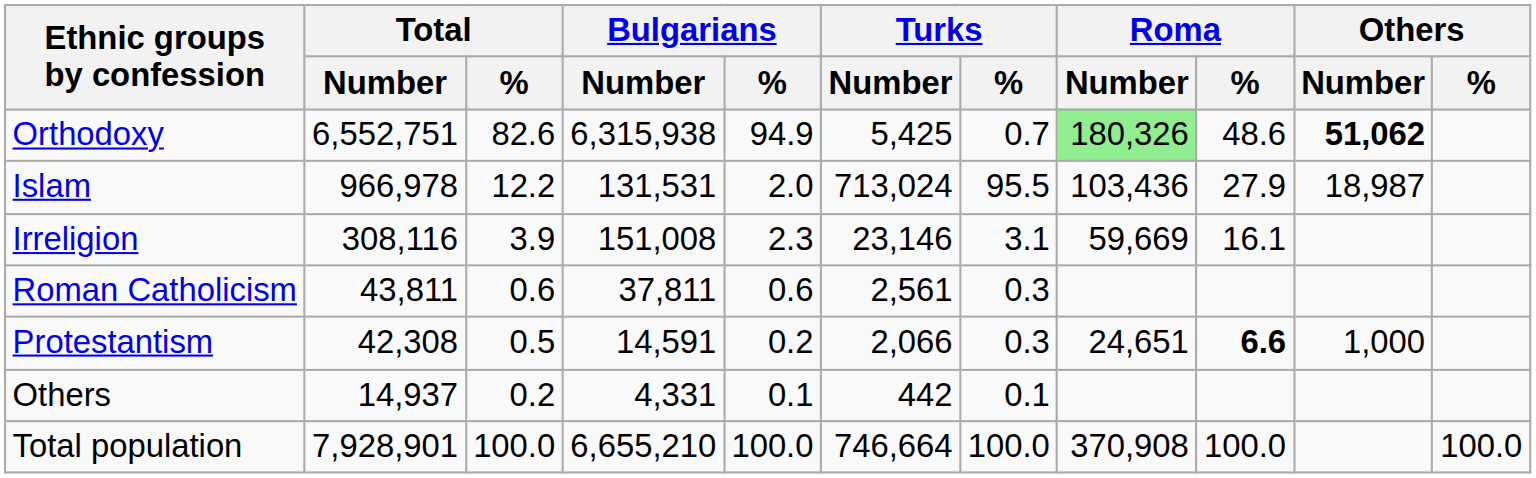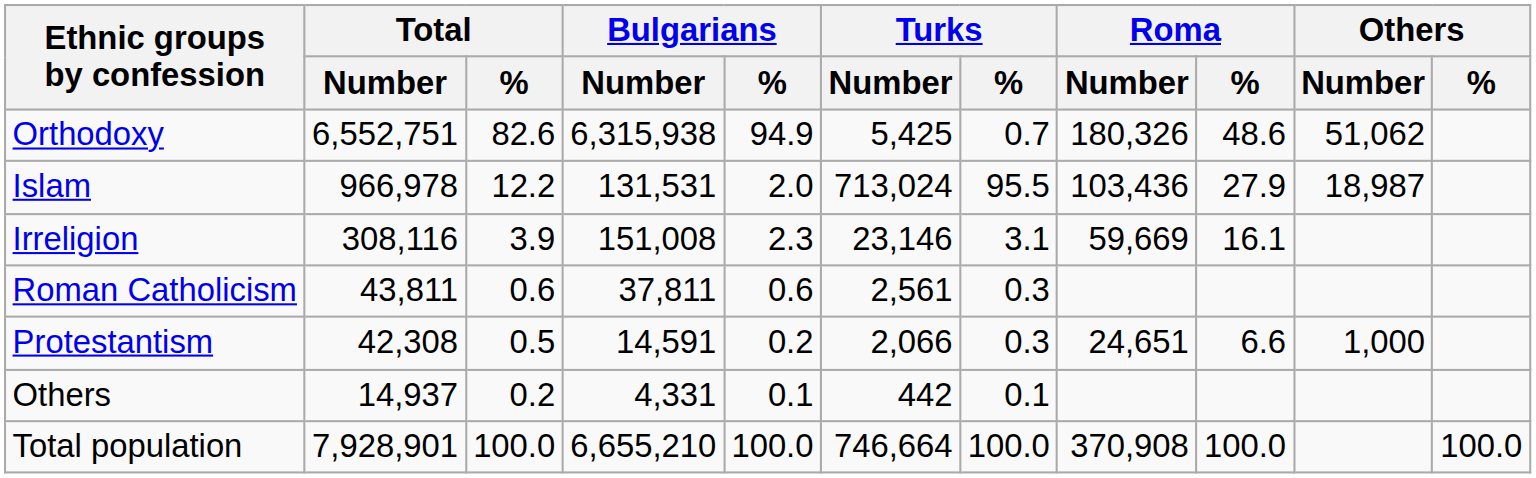(1130, 134) lightgreen background -> (1130, 134) no background
(1375, 134) bold -> (1375, 134) normal
(1263, 342) bold -> (1263, 342) normal
